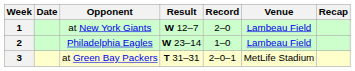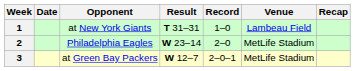(182, 27) W 12–7 -> (182, 27) T 31–31
(222, 27) 2–0 -> (222, 27) 1–0
(222, 43) 1–0 -> (222, 43) 2–0
(279, 43) Lambeau Field -> (279, 43) MetLife Stadium
(182, 58) T 31–31 -> (182, 58) W 12–7
